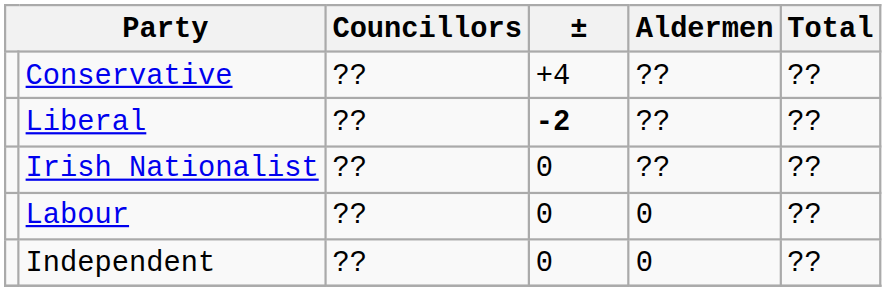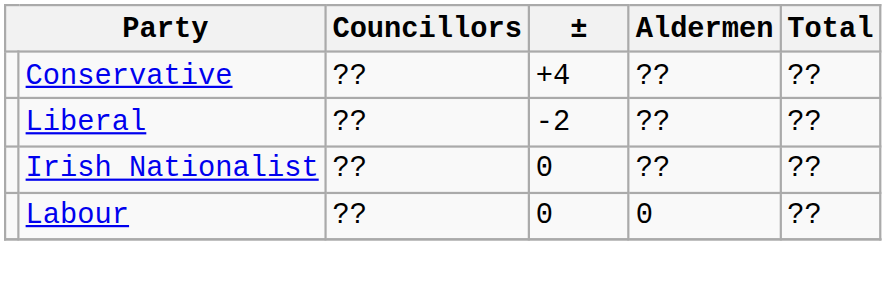(553, 122) bold -> (553, 122) normal
- row: (120, 263)
